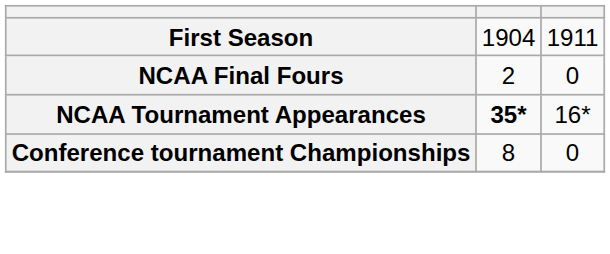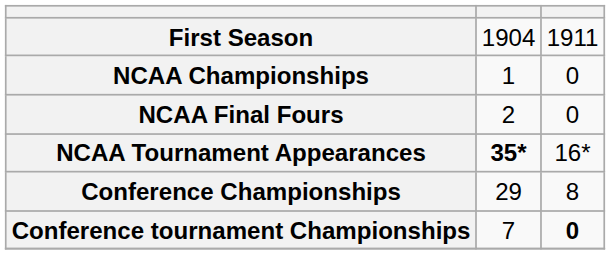+ row: (241, 75)
+ row: (241, 191)
(509, 153) 8 -> (509, 230) 7
(573, 153) normal -> (573, 230) bold
